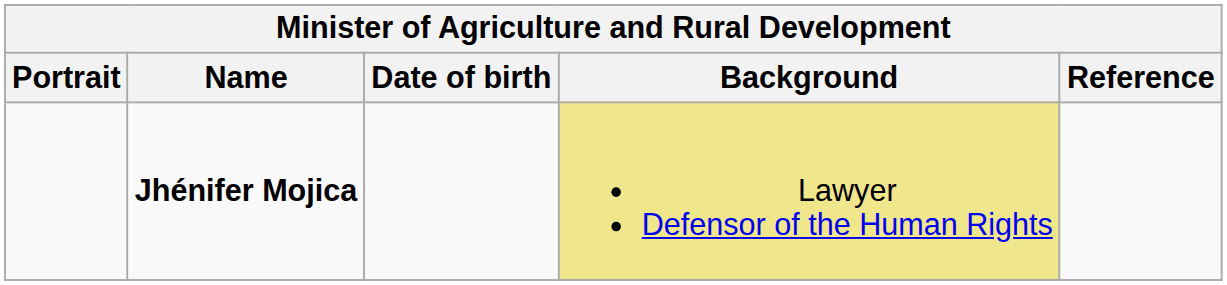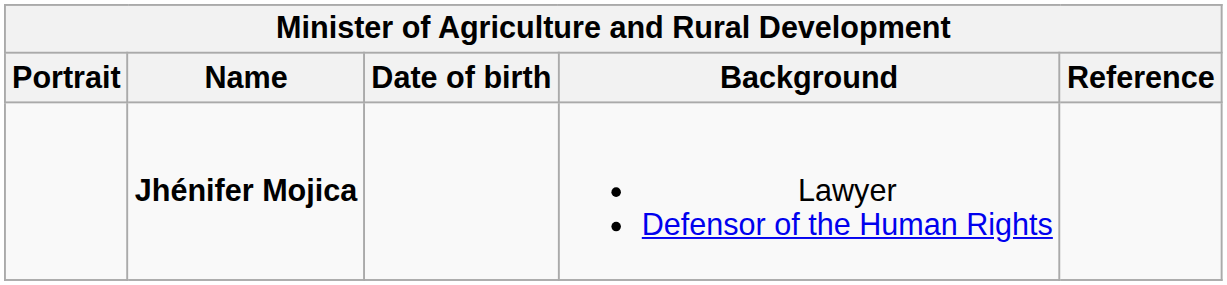(809, 208) khaki background -> (809, 208) no background
